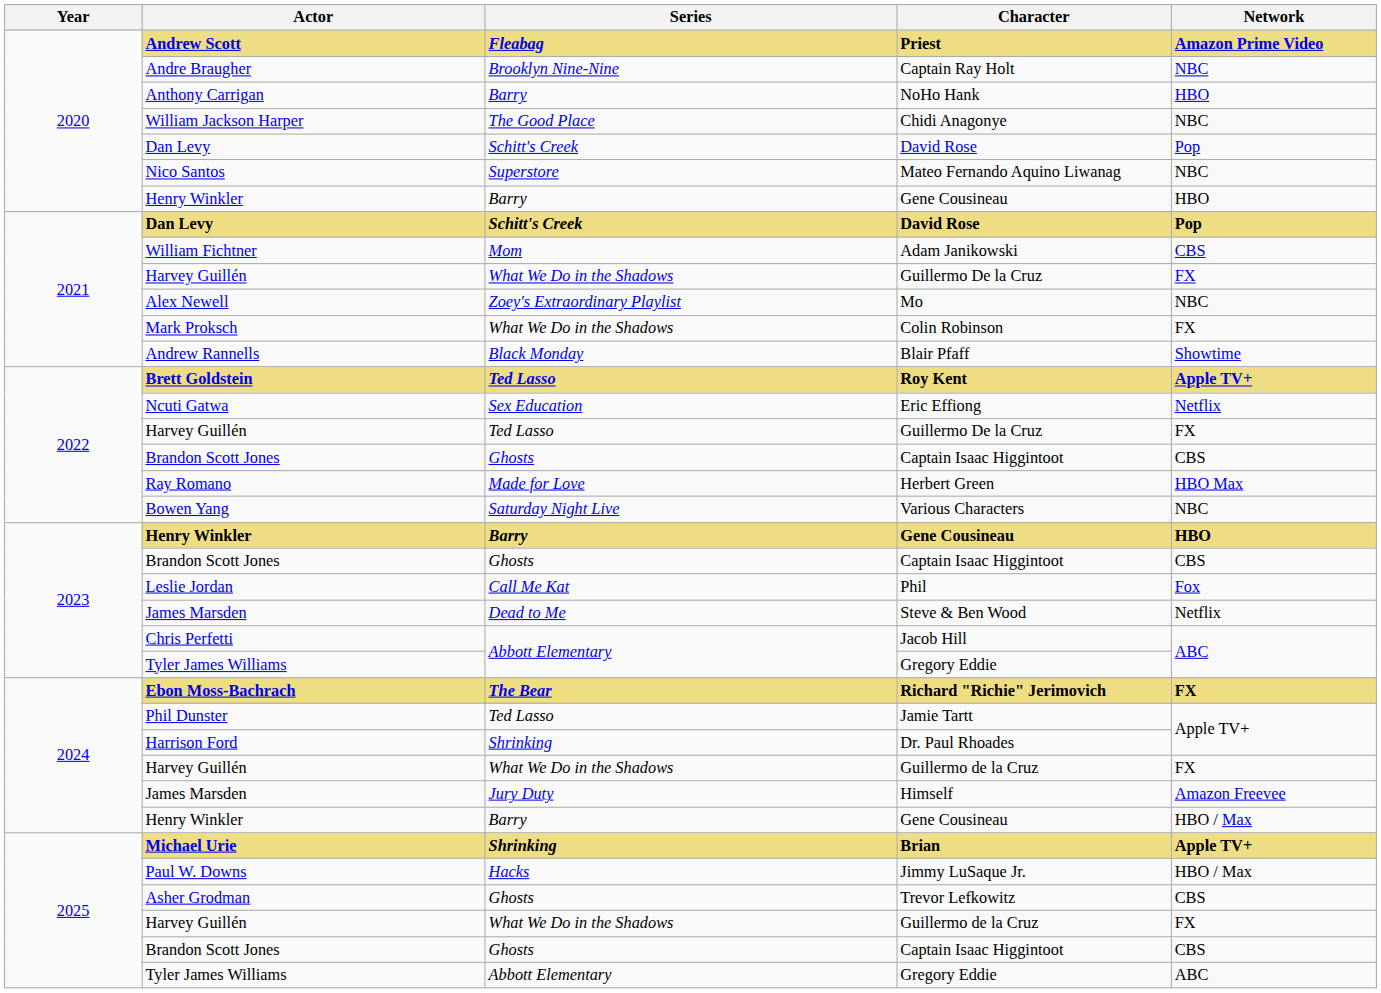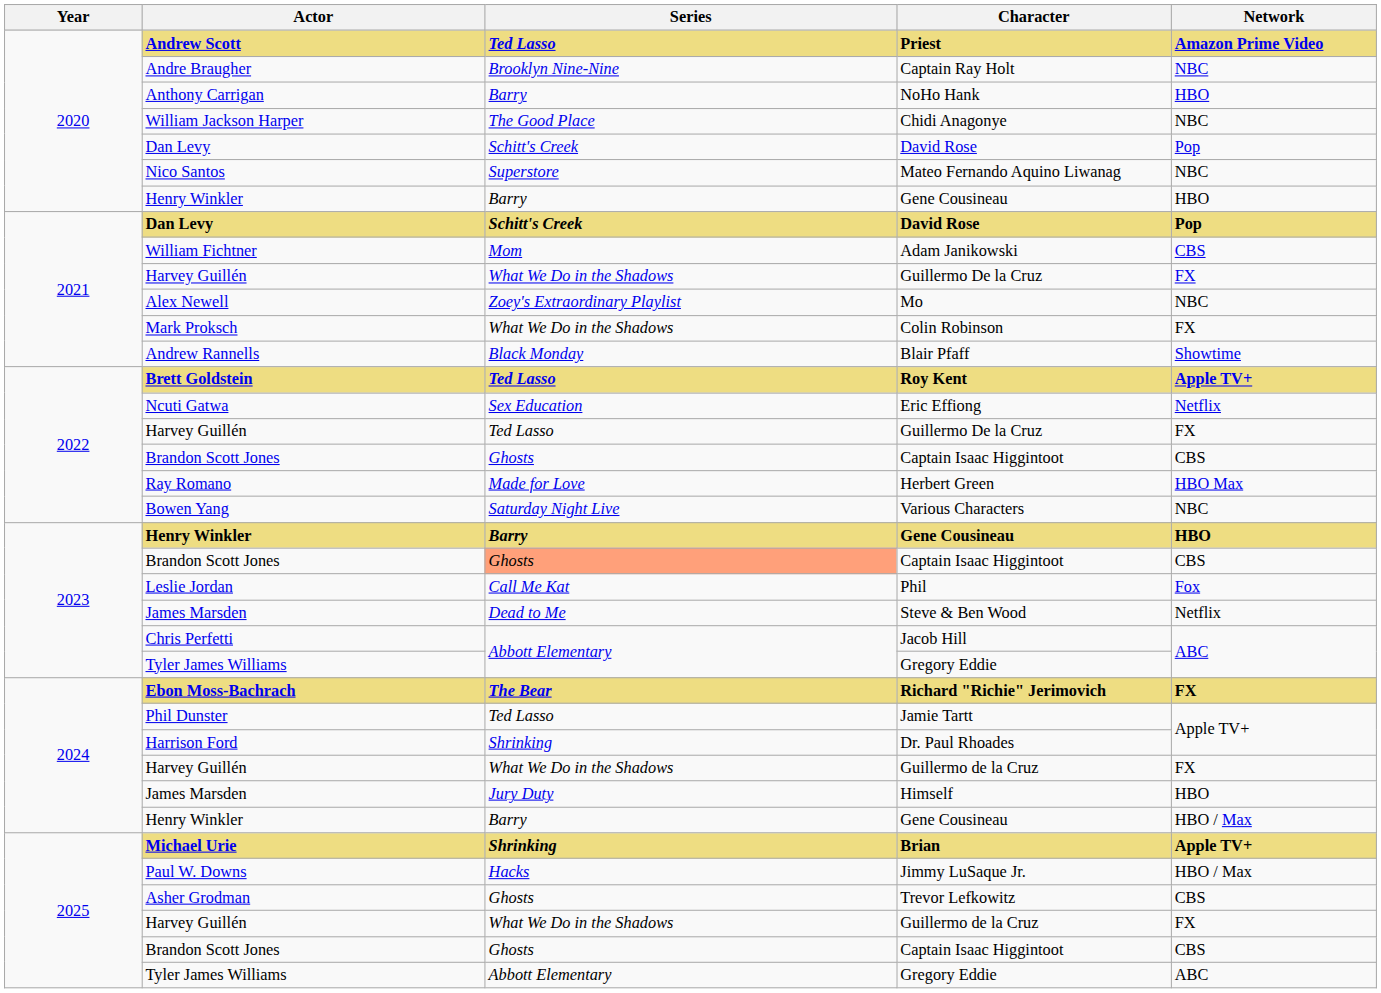(516, 43) Fleabag -> (522, 43) Ted Lasso
(511, 560) no background -> (511, 560) lightsalmon background
(1230, 793) Amazon Freevee -> (1192, 793) HBO
